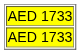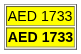(40, 37) normal -> (41, 37) bold
